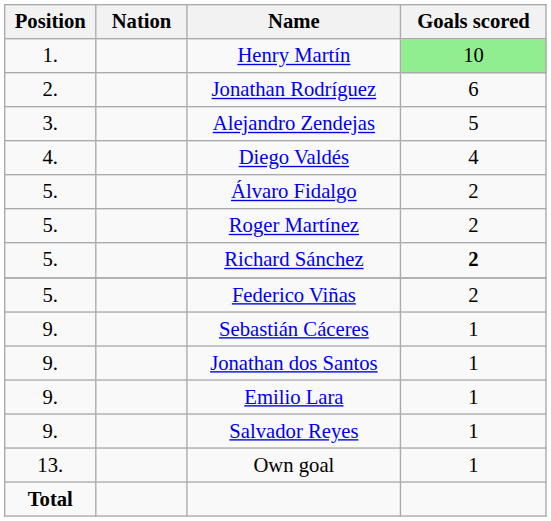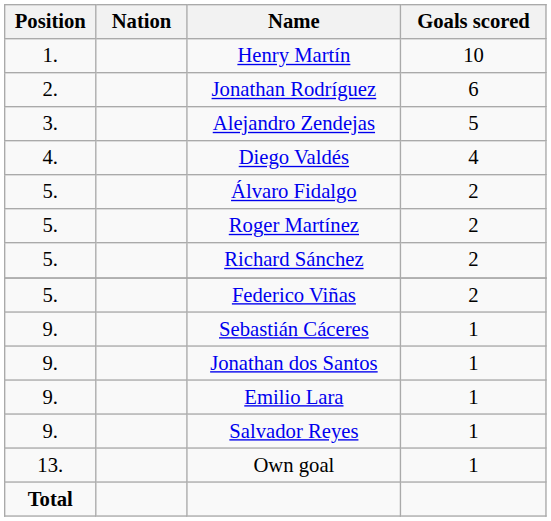(473, 55) lightgreen background -> (473, 55) no background
(473, 260) bold -> (473, 260) normal
